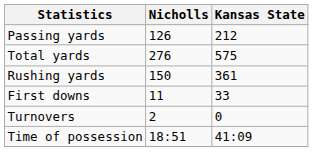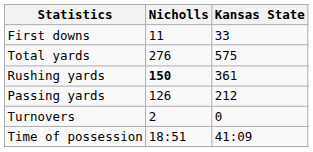rows swapped: (49, 96) <-> (56, 35)
(160, 76) normal -> (160, 76) bold
